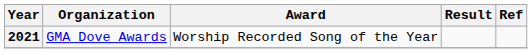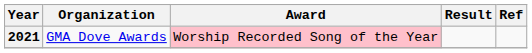(306, 37) no background -> (306, 37) pink background
